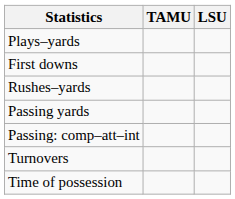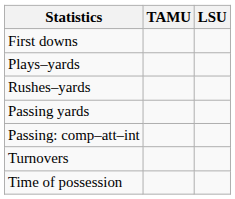rows swapped: (43, 64) <-> (44, 40)
